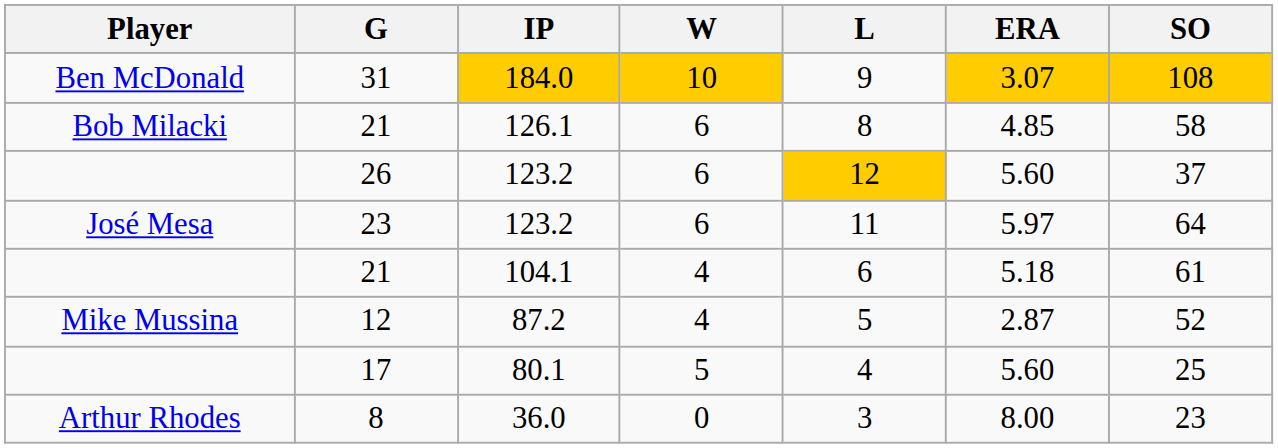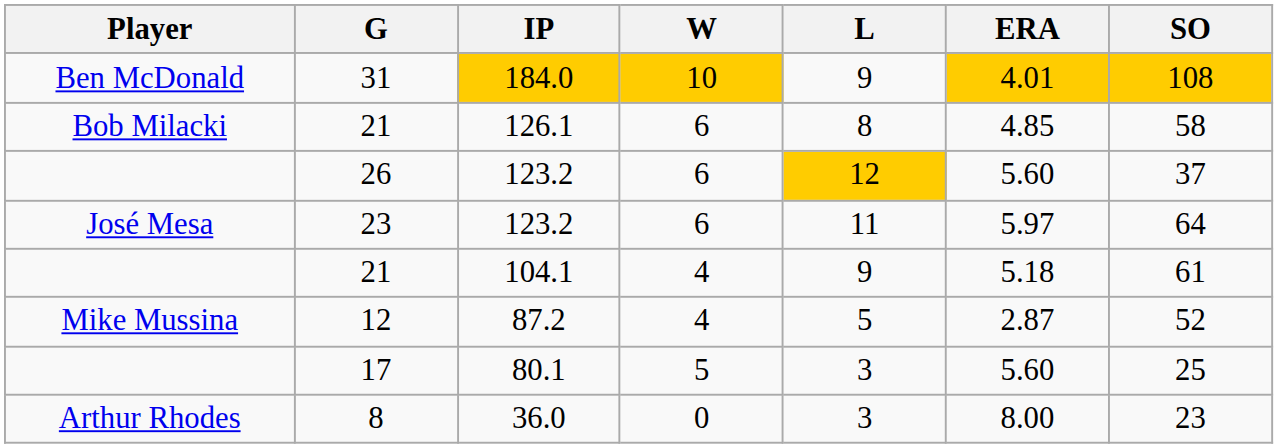(1027, 77) 3.07 -> (1027, 77) 4.01
(865, 272) 6 -> (865, 272) 9
(865, 369) 4 -> (865, 369) 3
